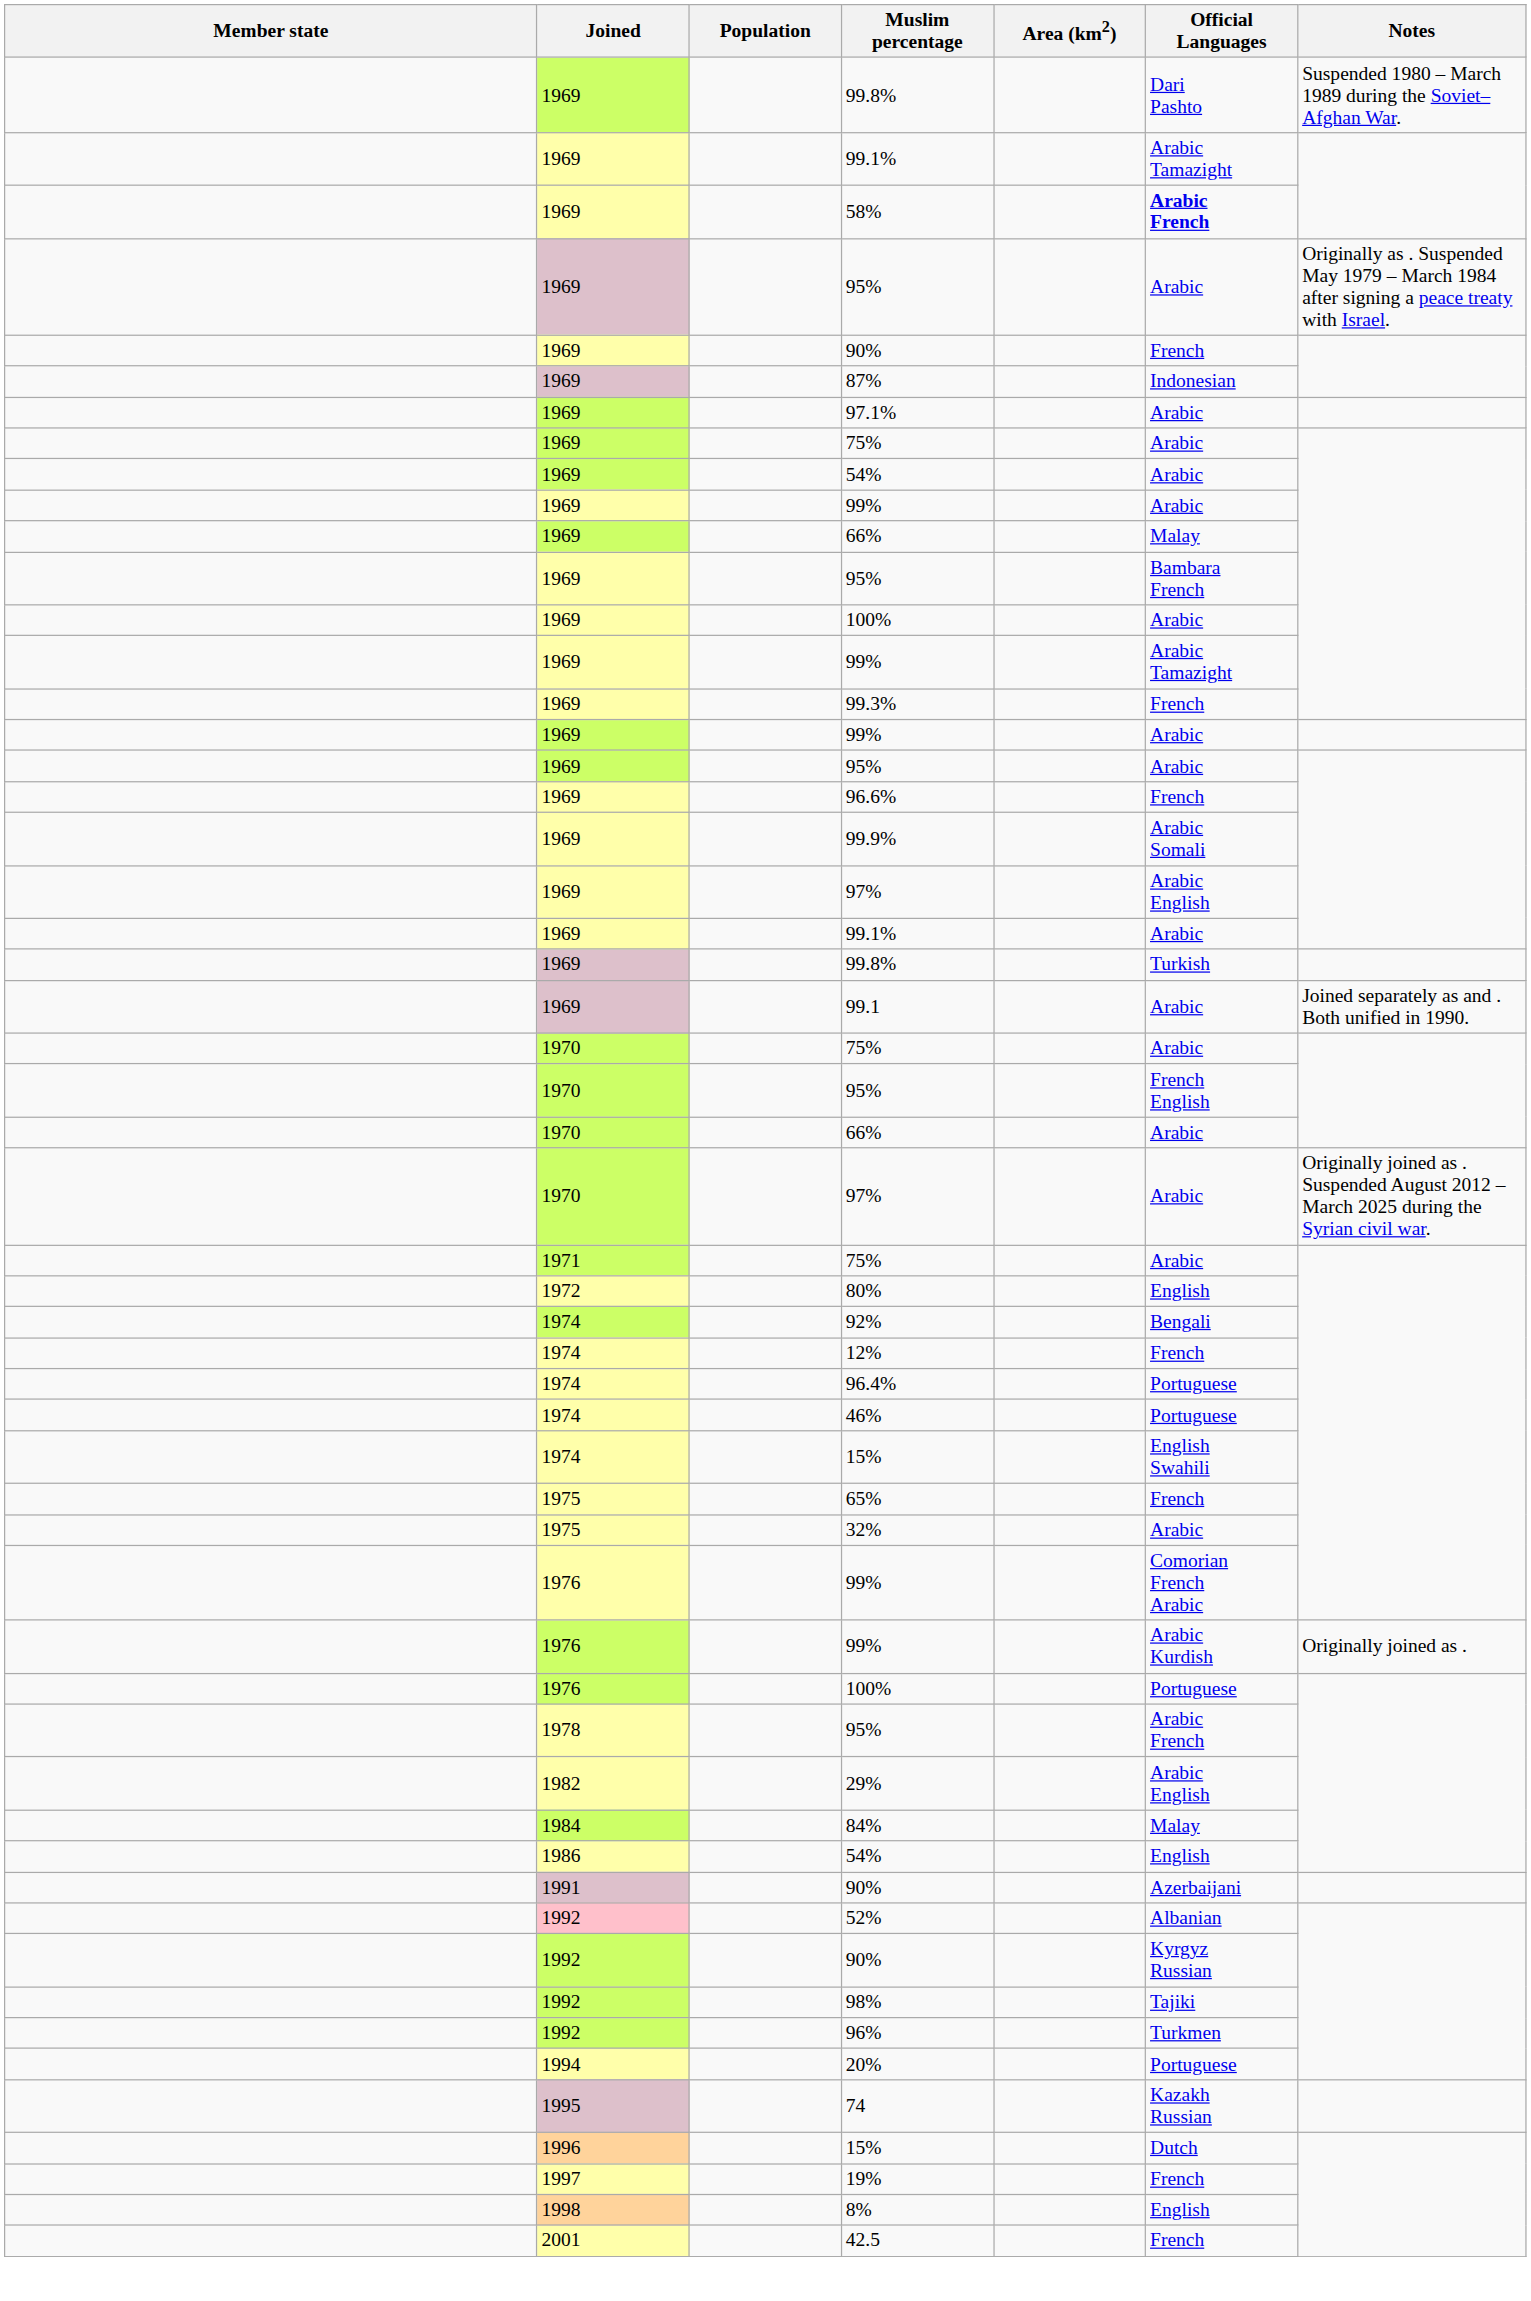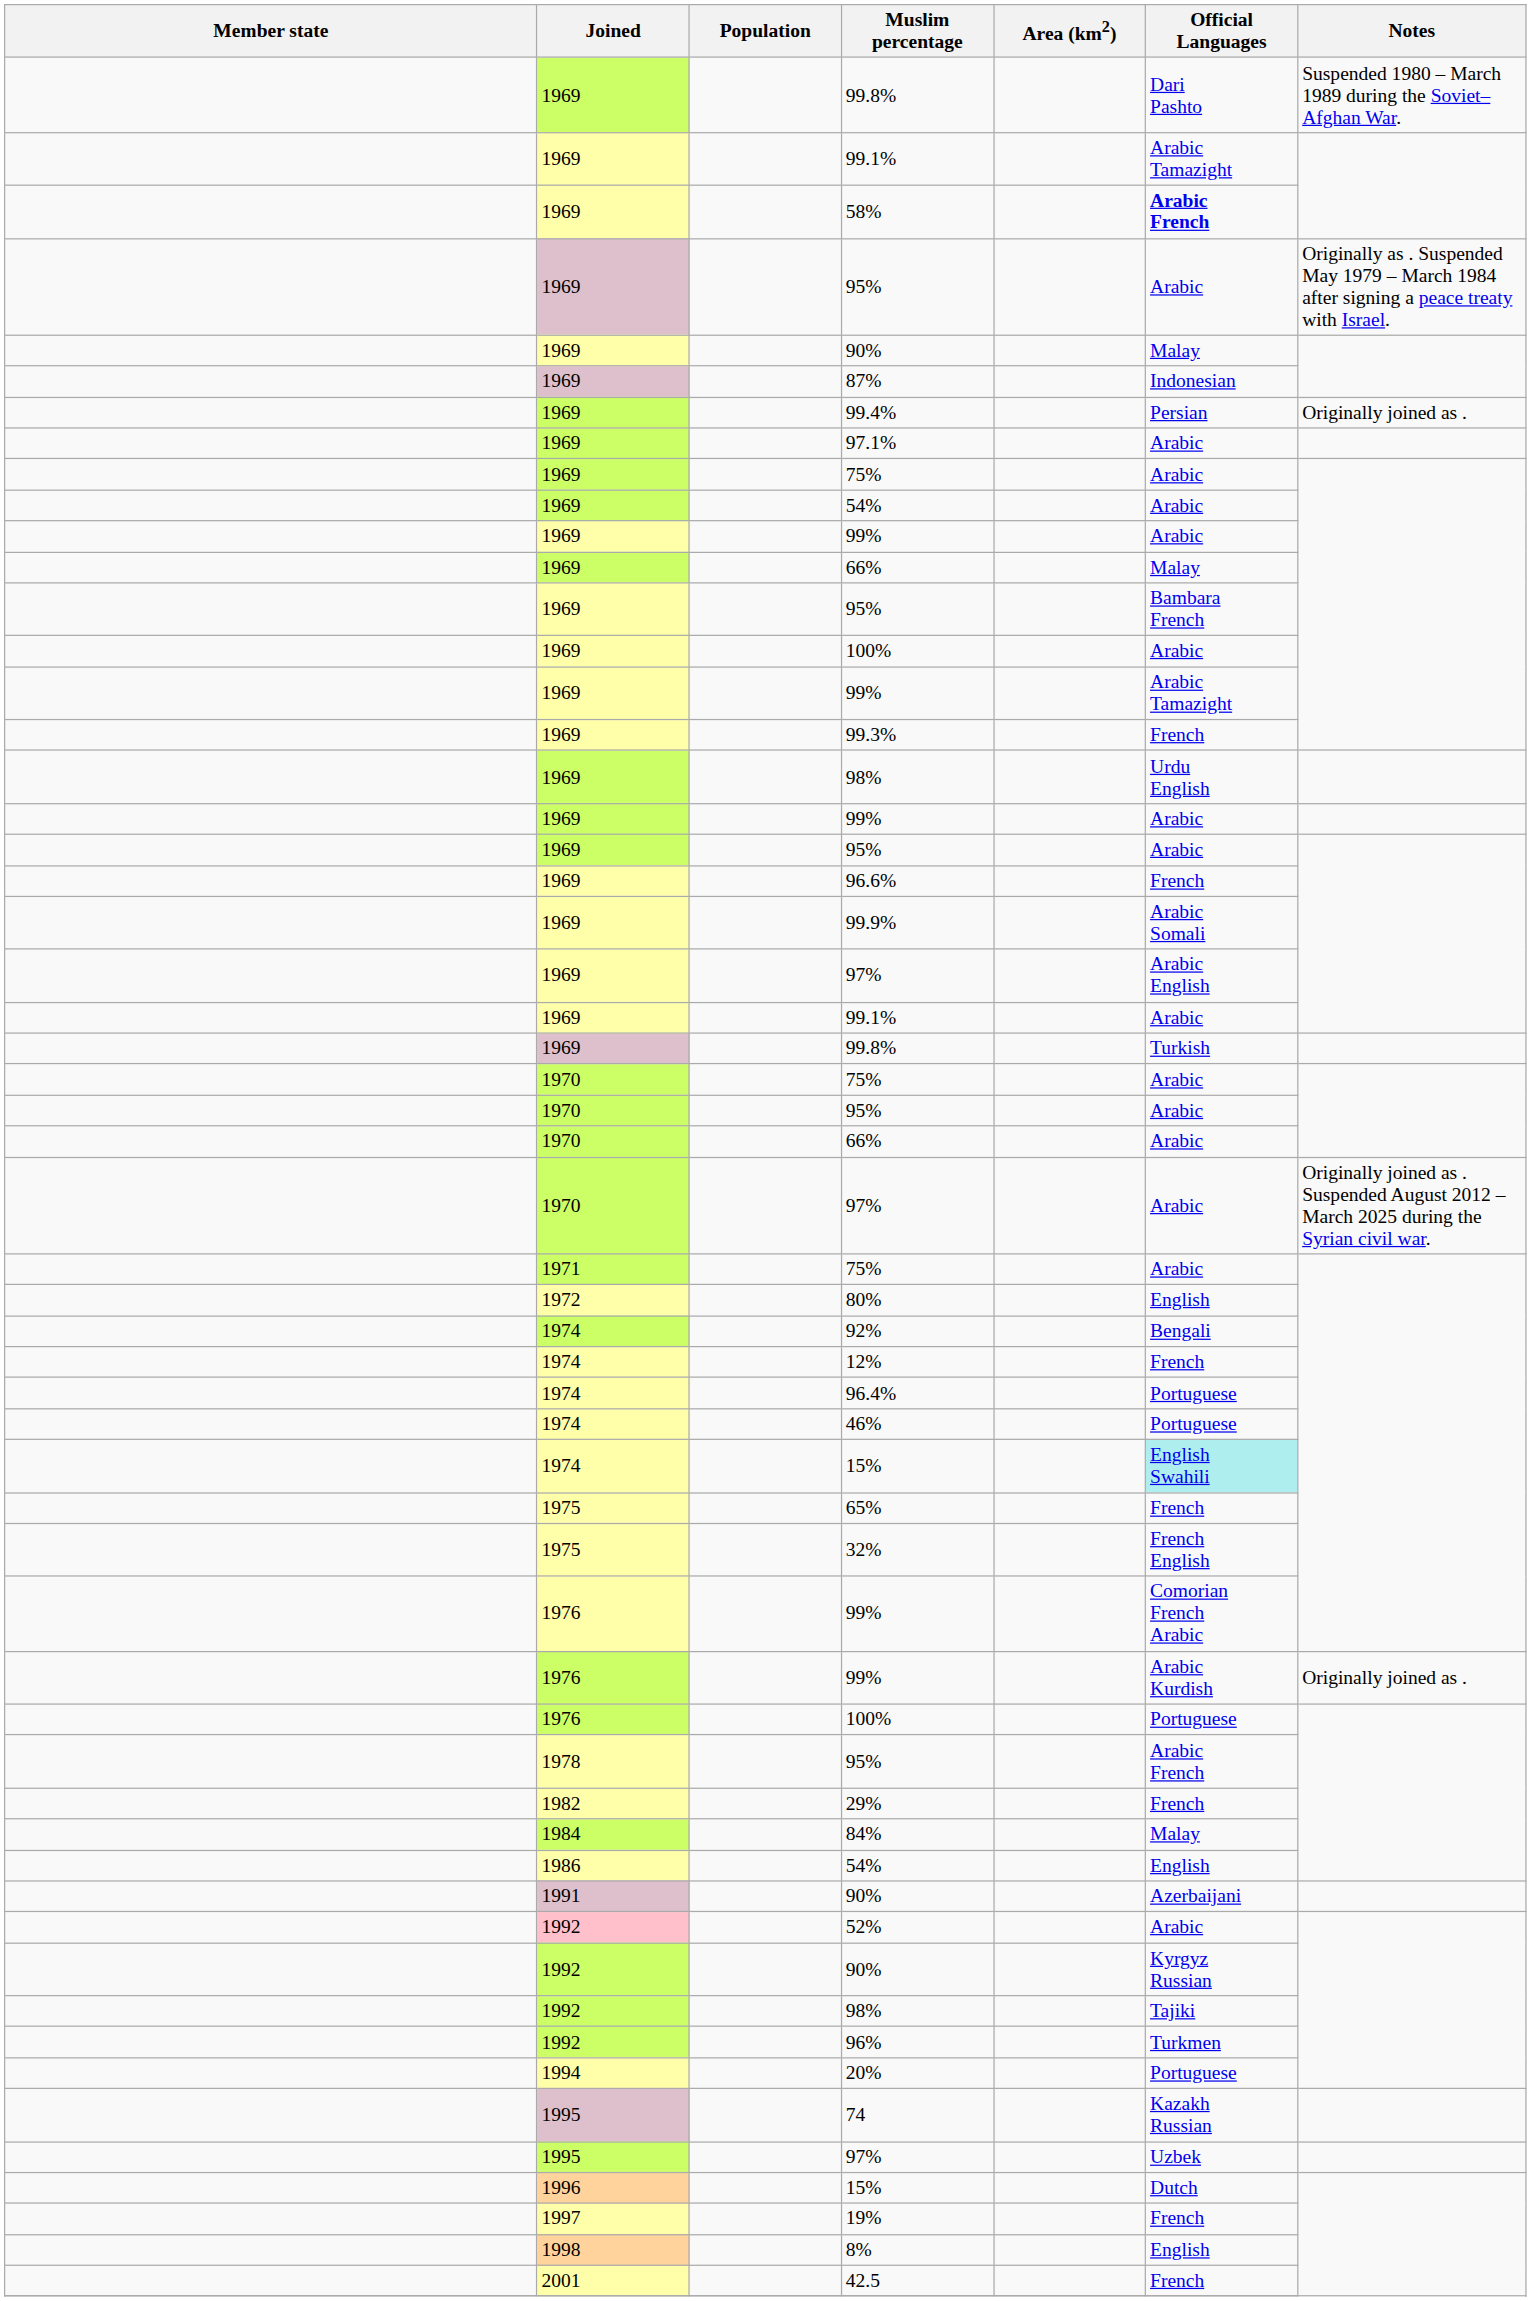(1177, 350) French -> (1175, 350) Malay
+ row: (561, 412)
+ row: (561, 776)
- row: (561, 1006)
(1180, 1090) French English -> (1177, 1110) Arabic
(1180, 1456) no background -> (1180, 1465) paleturquoise background
(1177, 1529) Arabic -> (1180, 1549) French English
(1180, 1783) Arabic English -> (1177, 1803) French
(1186, 1918) Albanian -> (1177, 1927) Arabic
+ row: (561, 2156)
